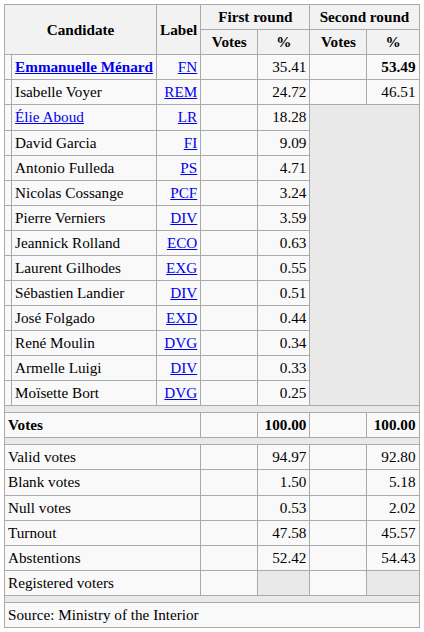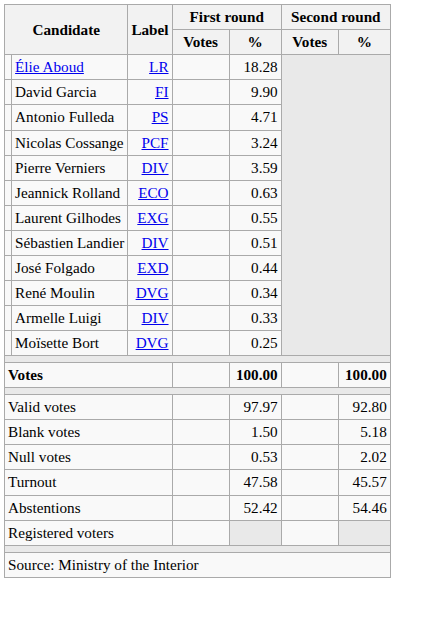- row: (84, 67)
- row: (58, 92)
(293, 142) 9.09 -> (264, 92) 9.90
(289, 457) 94.97 -> (261, 407) 97.97
(398, 557) 54.43 -> (370, 507) 54.46
